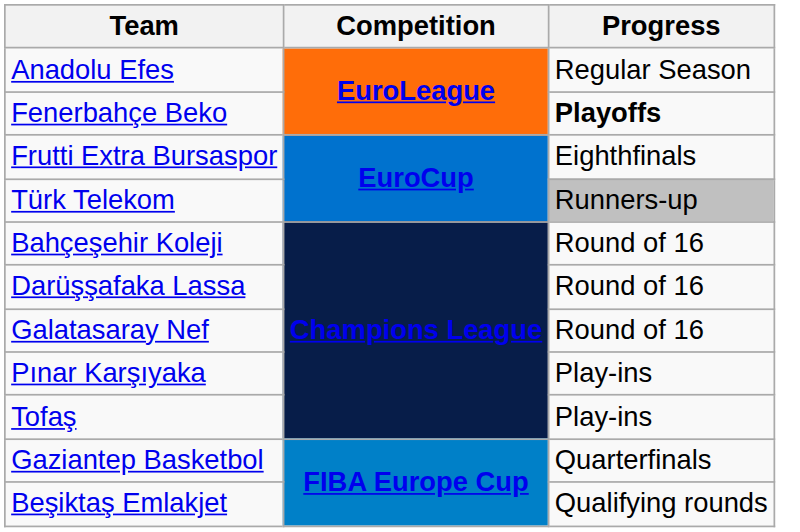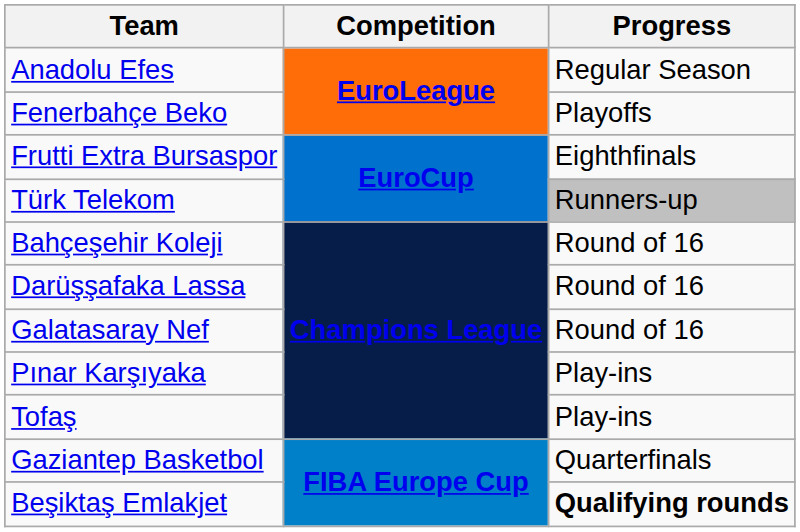(608, 112) bold -> (603, 112) normal
(661, 503) normal -> (672, 503) bold
